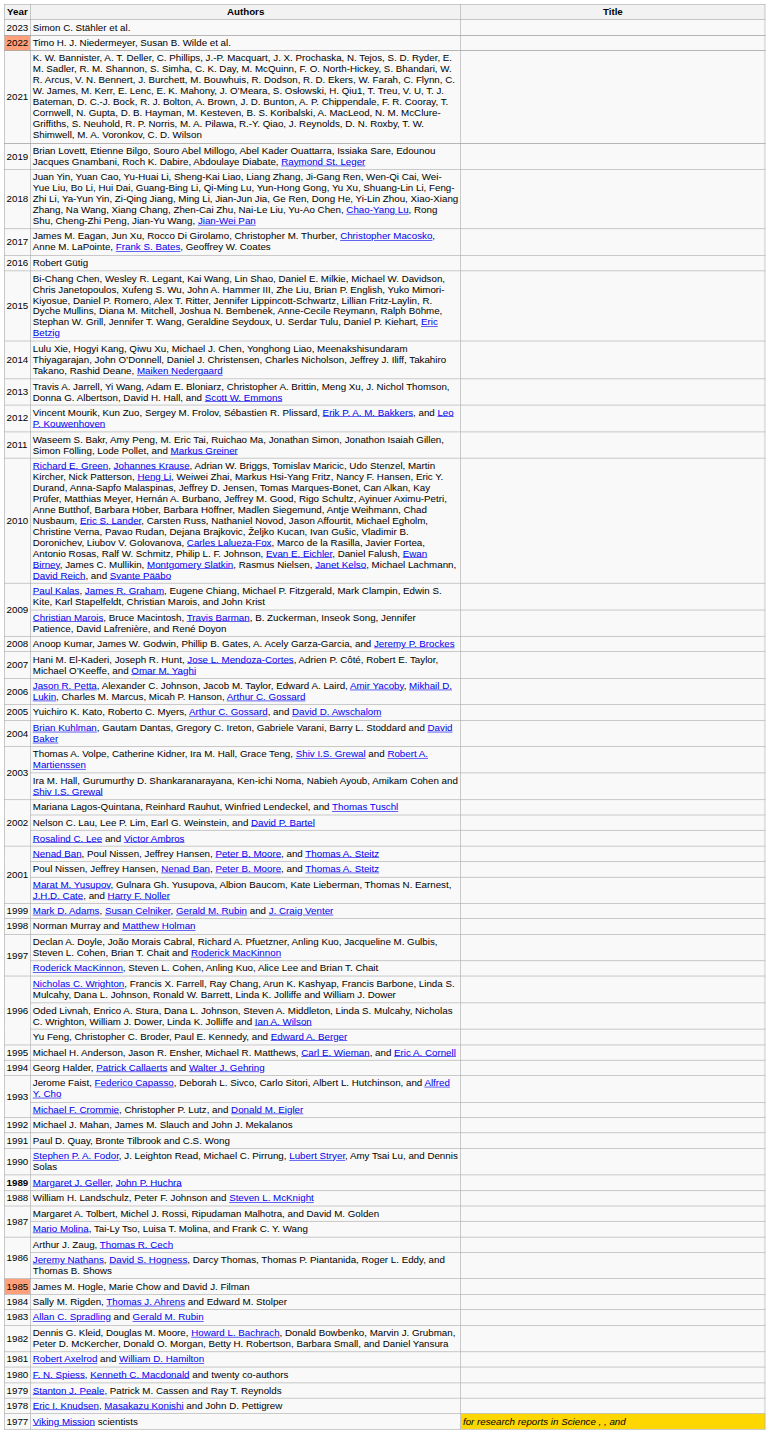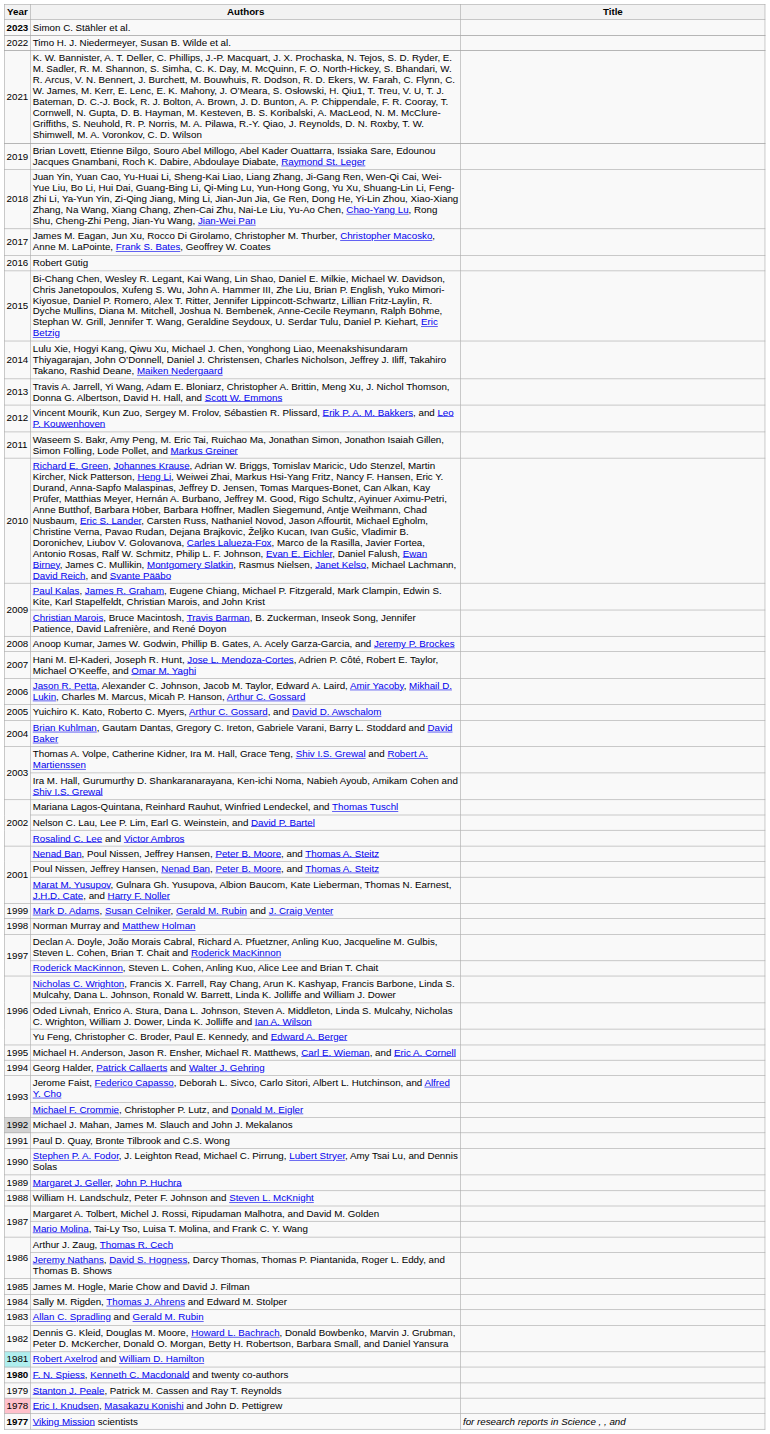(17, 27) normal -> (17, 27) bold
(17, 43) lightsalmon background -> (17, 43) no background
(17, 1125) no background -> (17, 1125) lightgrey background
(17, 1182) bold -> (17, 1182) normal
(17, 1286) lightsalmon background -> (17, 1286) no background
(17, 1359) no background -> (17, 1359) paleturquoise background
(17, 1375) normal -> (17, 1375) bold
(17, 1406) no background -> (17, 1406) pink background
(17, 1421) normal -> (17, 1421) bold
(544, 1421) gold background -> (544, 1421) no background
